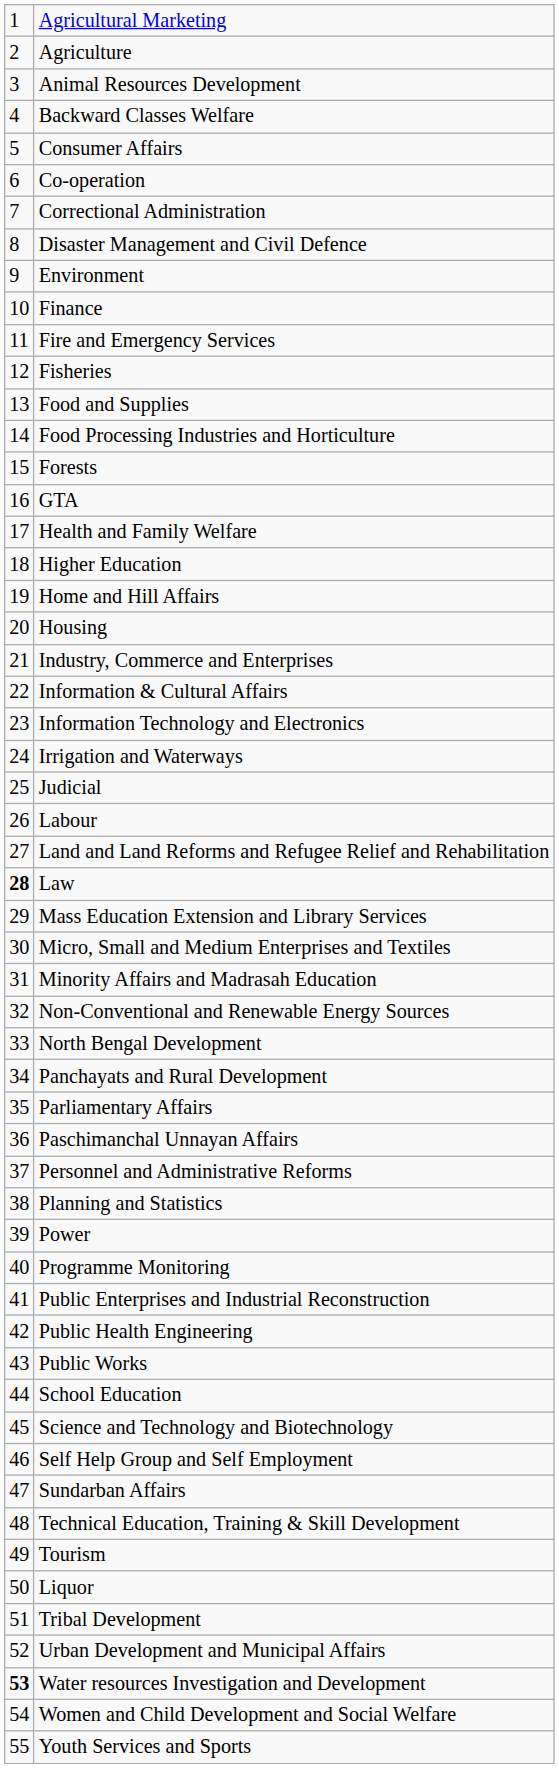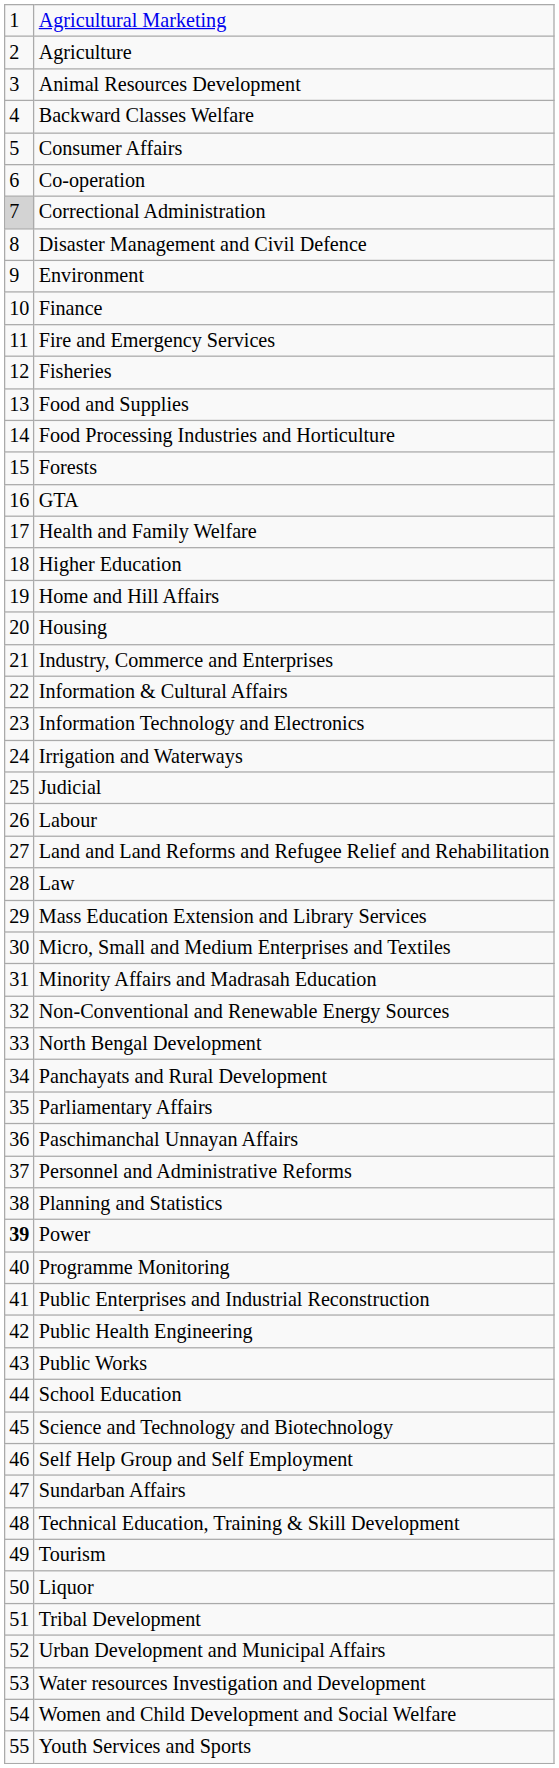(14, 212) no background -> (14, 212) lightgrey background
(19, 883) bold -> (19, 883) normal
(19, 1235) normal -> (19, 1235) bold
(19, 1683) bold -> (19, 1683) normal
